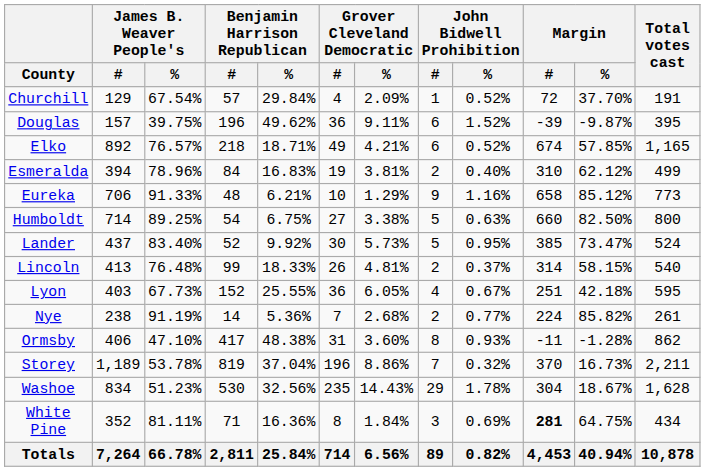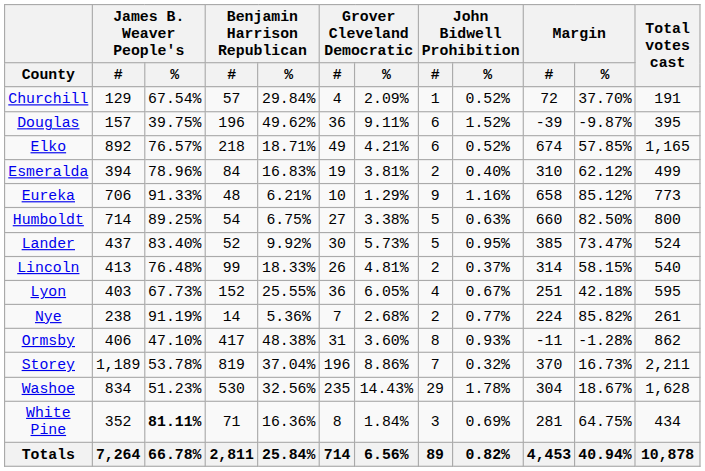(175, 422) normal -> (175, 422) bold
(549, 422) bold -> (549, 422) normal
